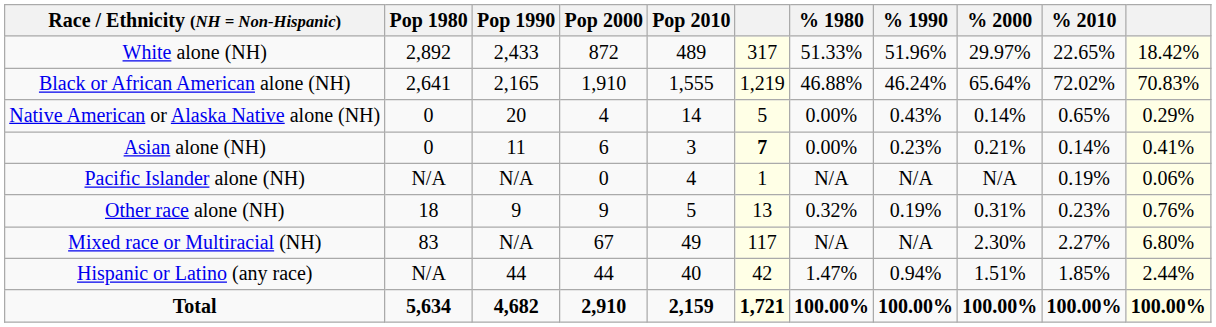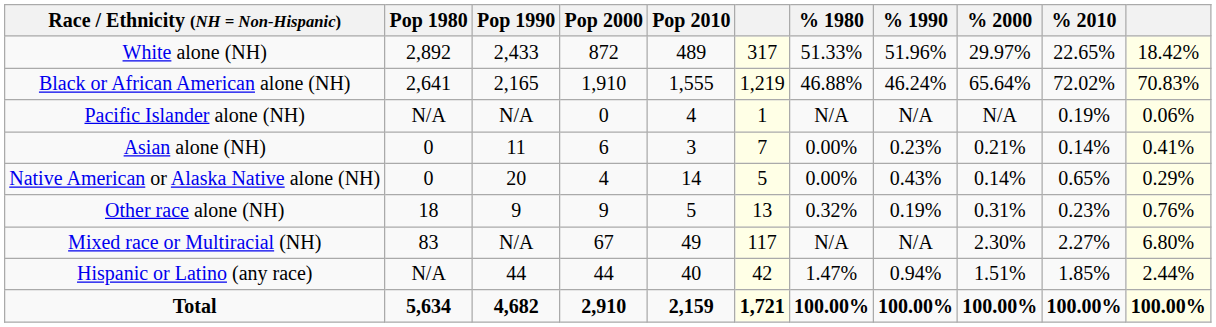rows swapped: (195, 115) <-> (195, 178)
(762, 147) bold -> (762, 147) normal
